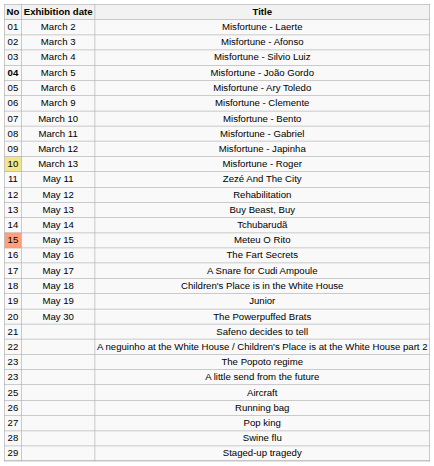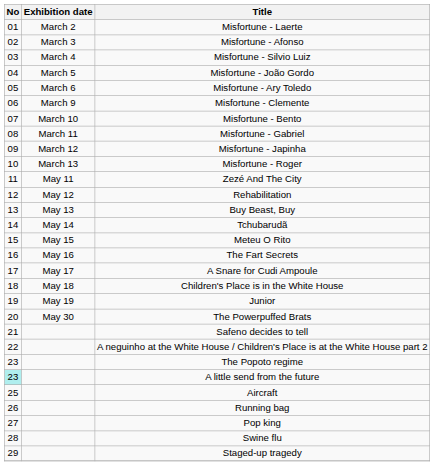(13, 73) bold -> (13, 73) normal
(13, 164) khaki background -> (13, 164) no background
(13, 240) lightsalmon background -> (13, 240) no background
(13, 377) no background -> (13, 377) paleturquoise background
